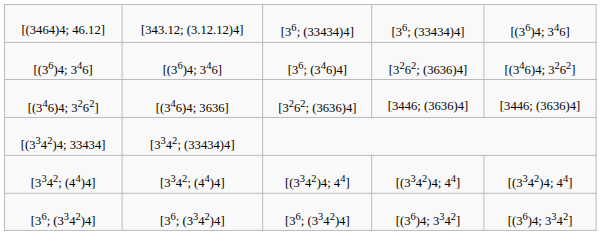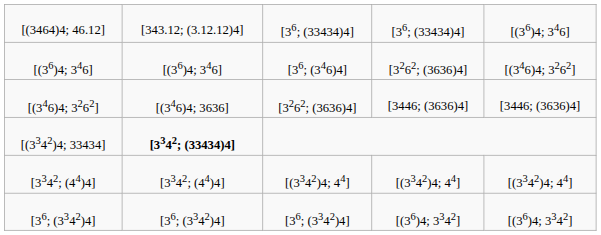(192, 143) normal -> (192, 143) bold
